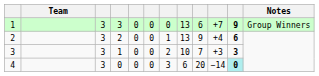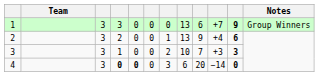(120, 64) normal -> (120, 64) bold
(136, 64) normal -> (136, 64) bold
(236, 64) paleturquoise background -> (236, 64) no background
